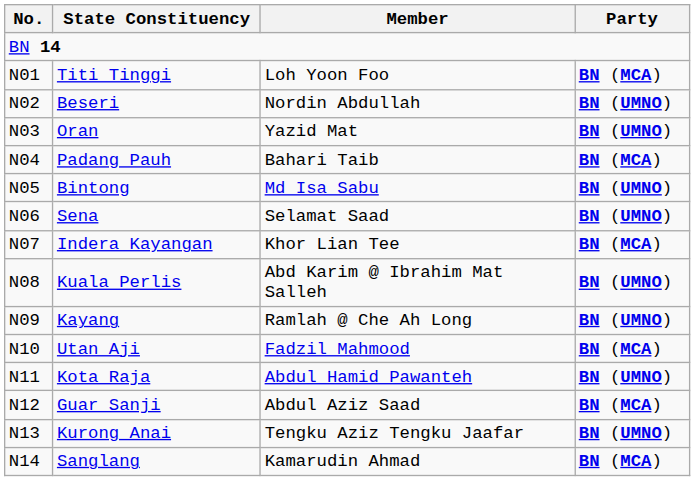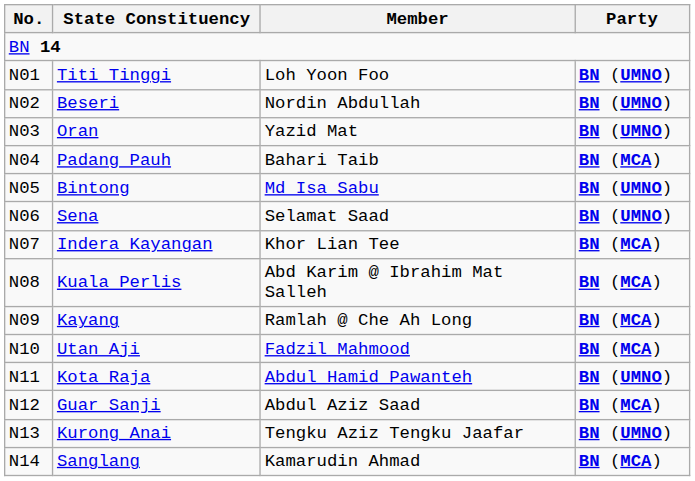(620, 75) BN (MCA) -> (625, 75) BN (UMNO)
(625, 282) BN (UMNO) -> (620, 282) BN (MCA)
(625, 320) BN (UMNO) -> (620, 320) BN (MCA)
